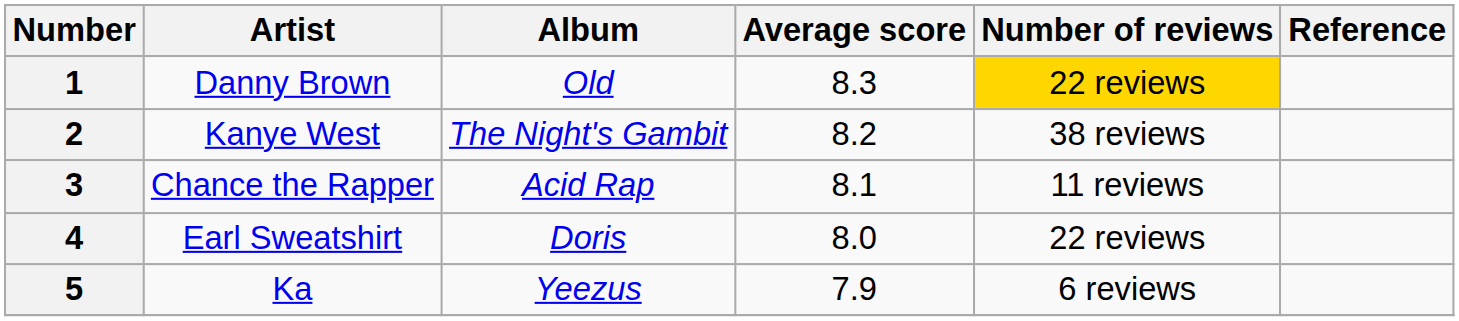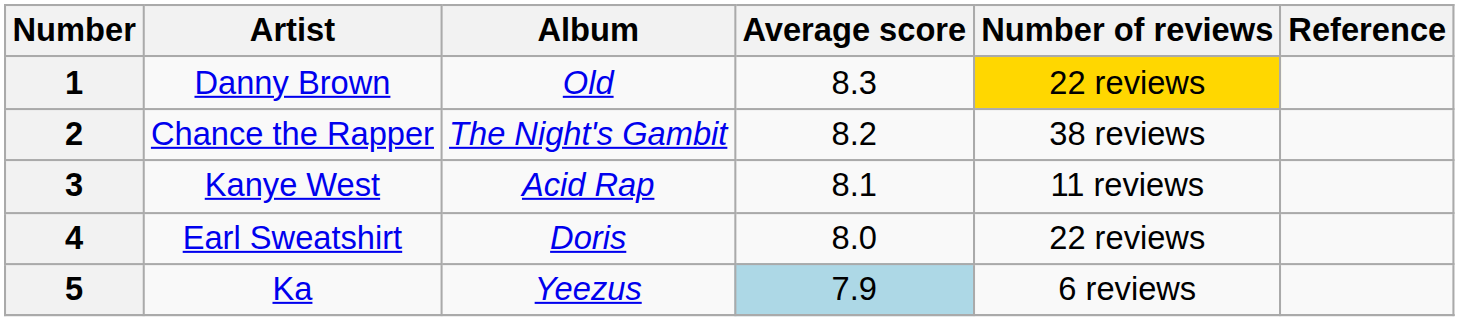(292, 133) Kanye West -> (292, 133) Chance the Rapper
(292, 185) Chance the Rapper -> (292, 185) Kanye West
(854, 289) no background -> (854, 289) lightblue background
